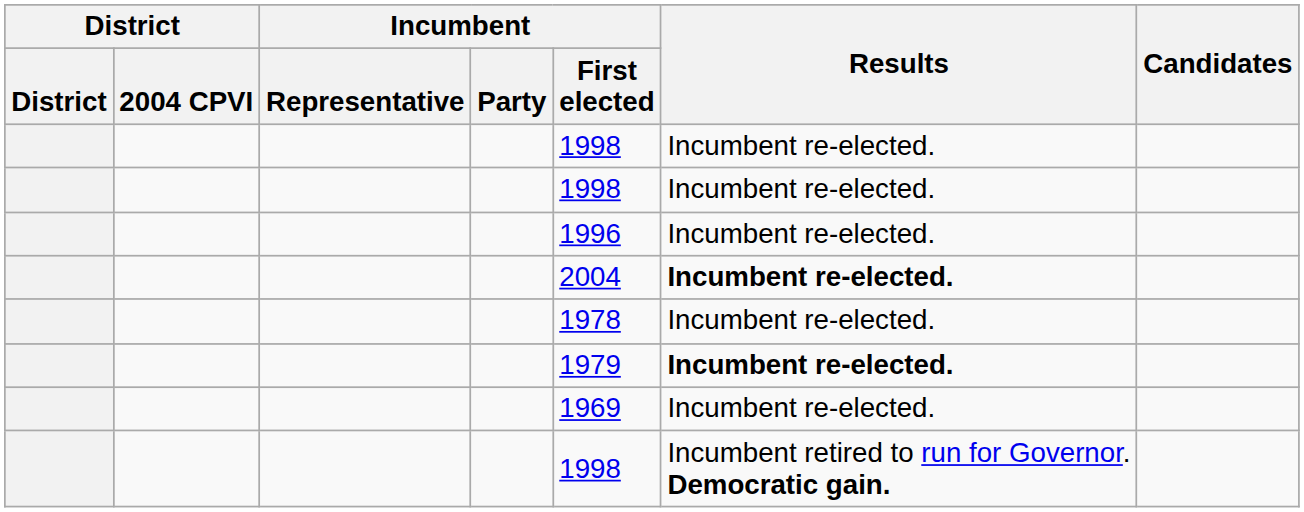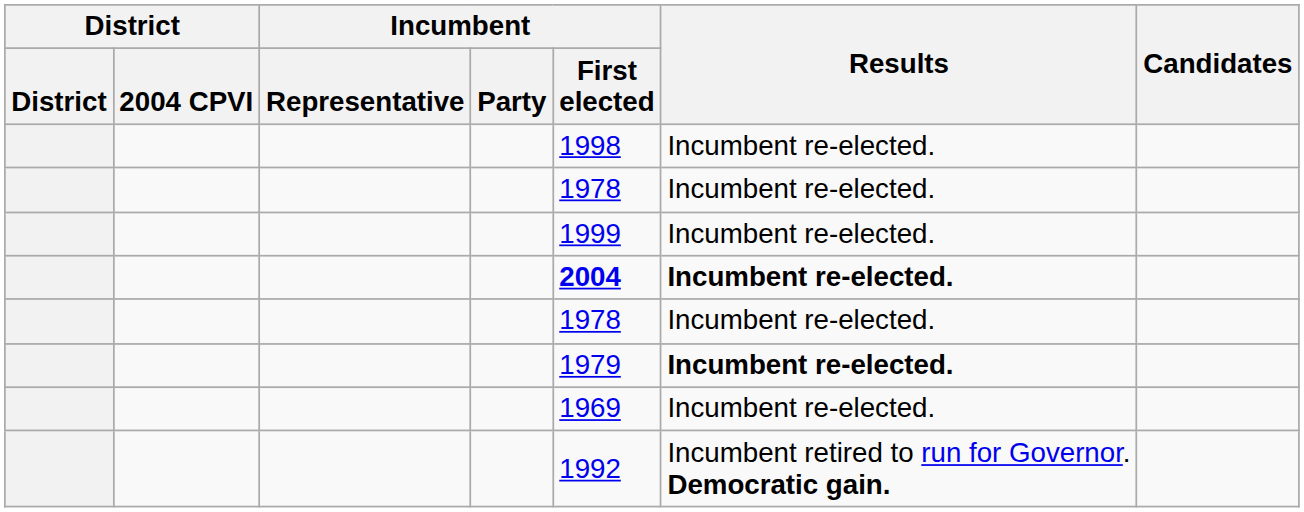(590, 189) 1998 -> (590, 189) 1978
(590, 233) 1996 -> (590, 233) 1999
(590, 277) normal -> (590, 277) bold
(590, 468) 1998 -> (590, 468) 1992
